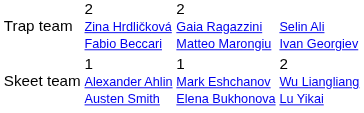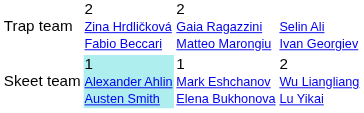(129, 81) no background -> (129, 81) paleturquoise background
